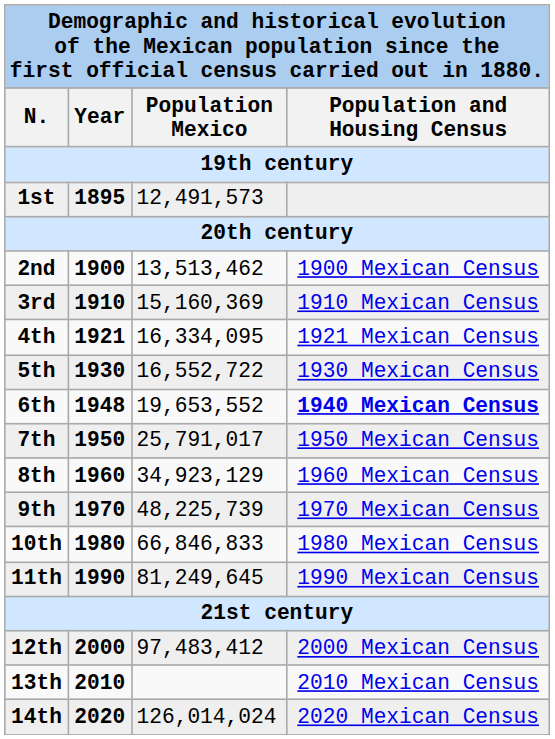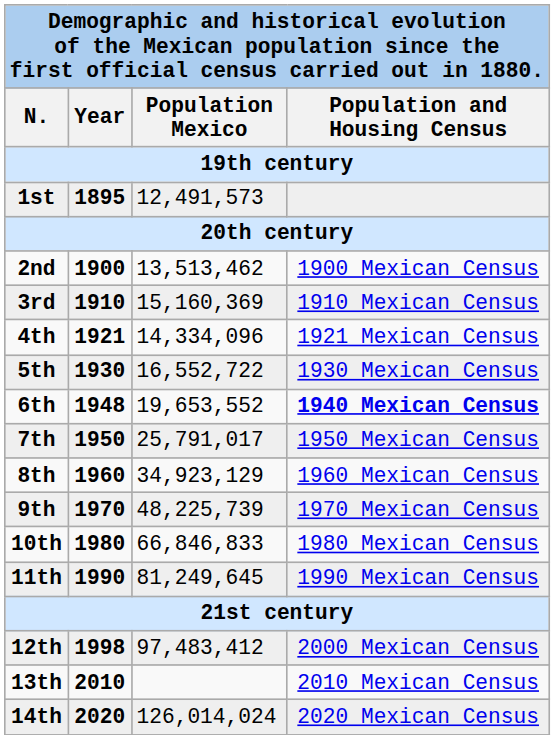(200, 337) 16,334,095 -> (200, 337) 14,334,096
(100, 648) 2000 -> (100, 648) 1998
